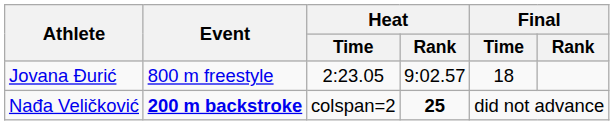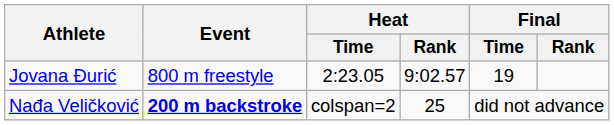(504, 76) 18 -> (504, 76) 19
(435, 105) bold -> (435, 105) normal
